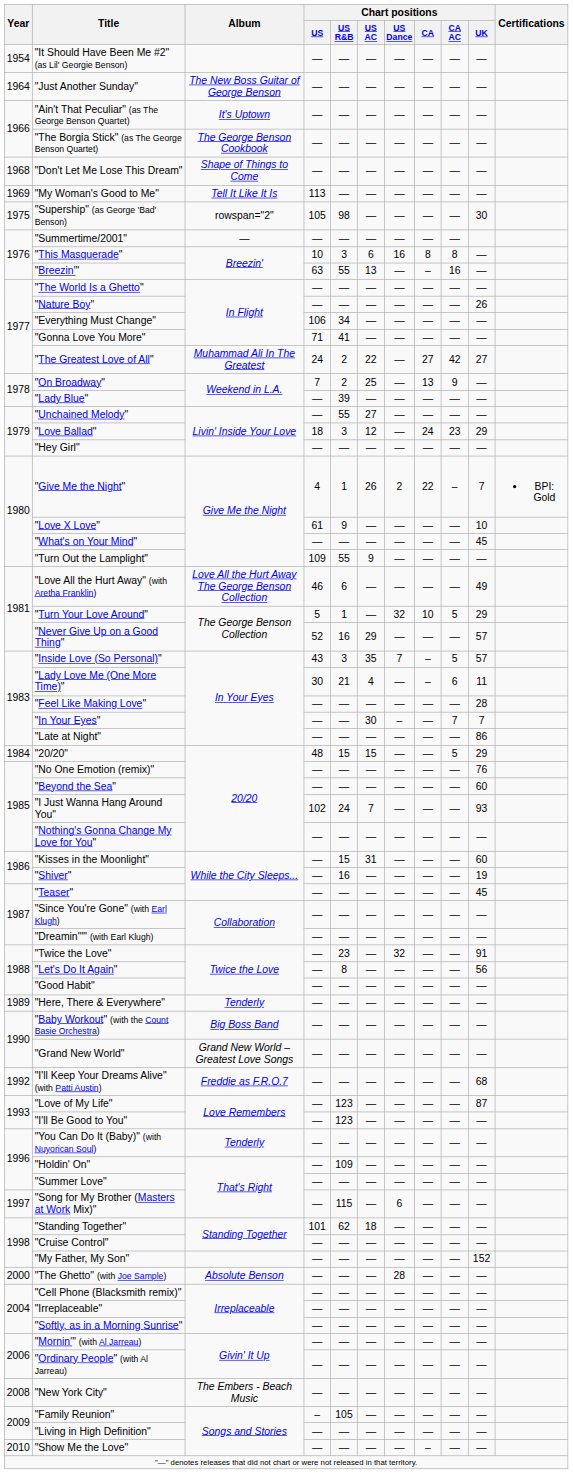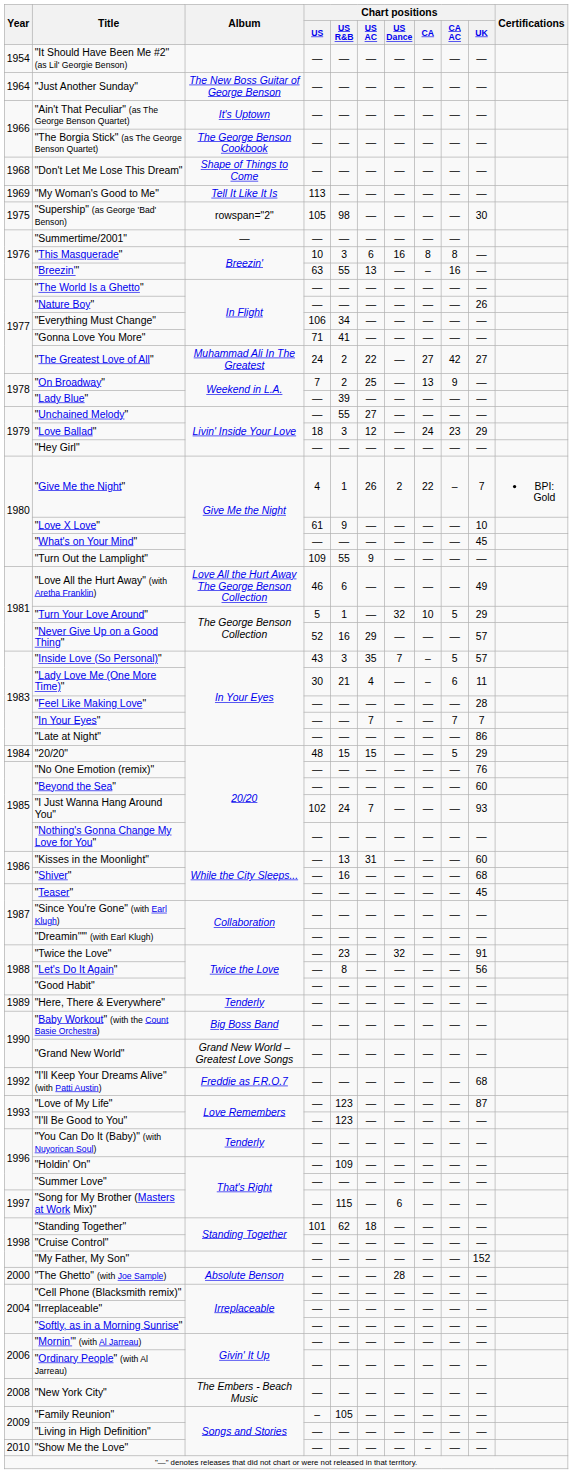(371, 720) 30 -> (371, 720) 7
(344, 859) 15 -> (344, 859) 13
(482, 875) 19 -> (482, 875) 68
